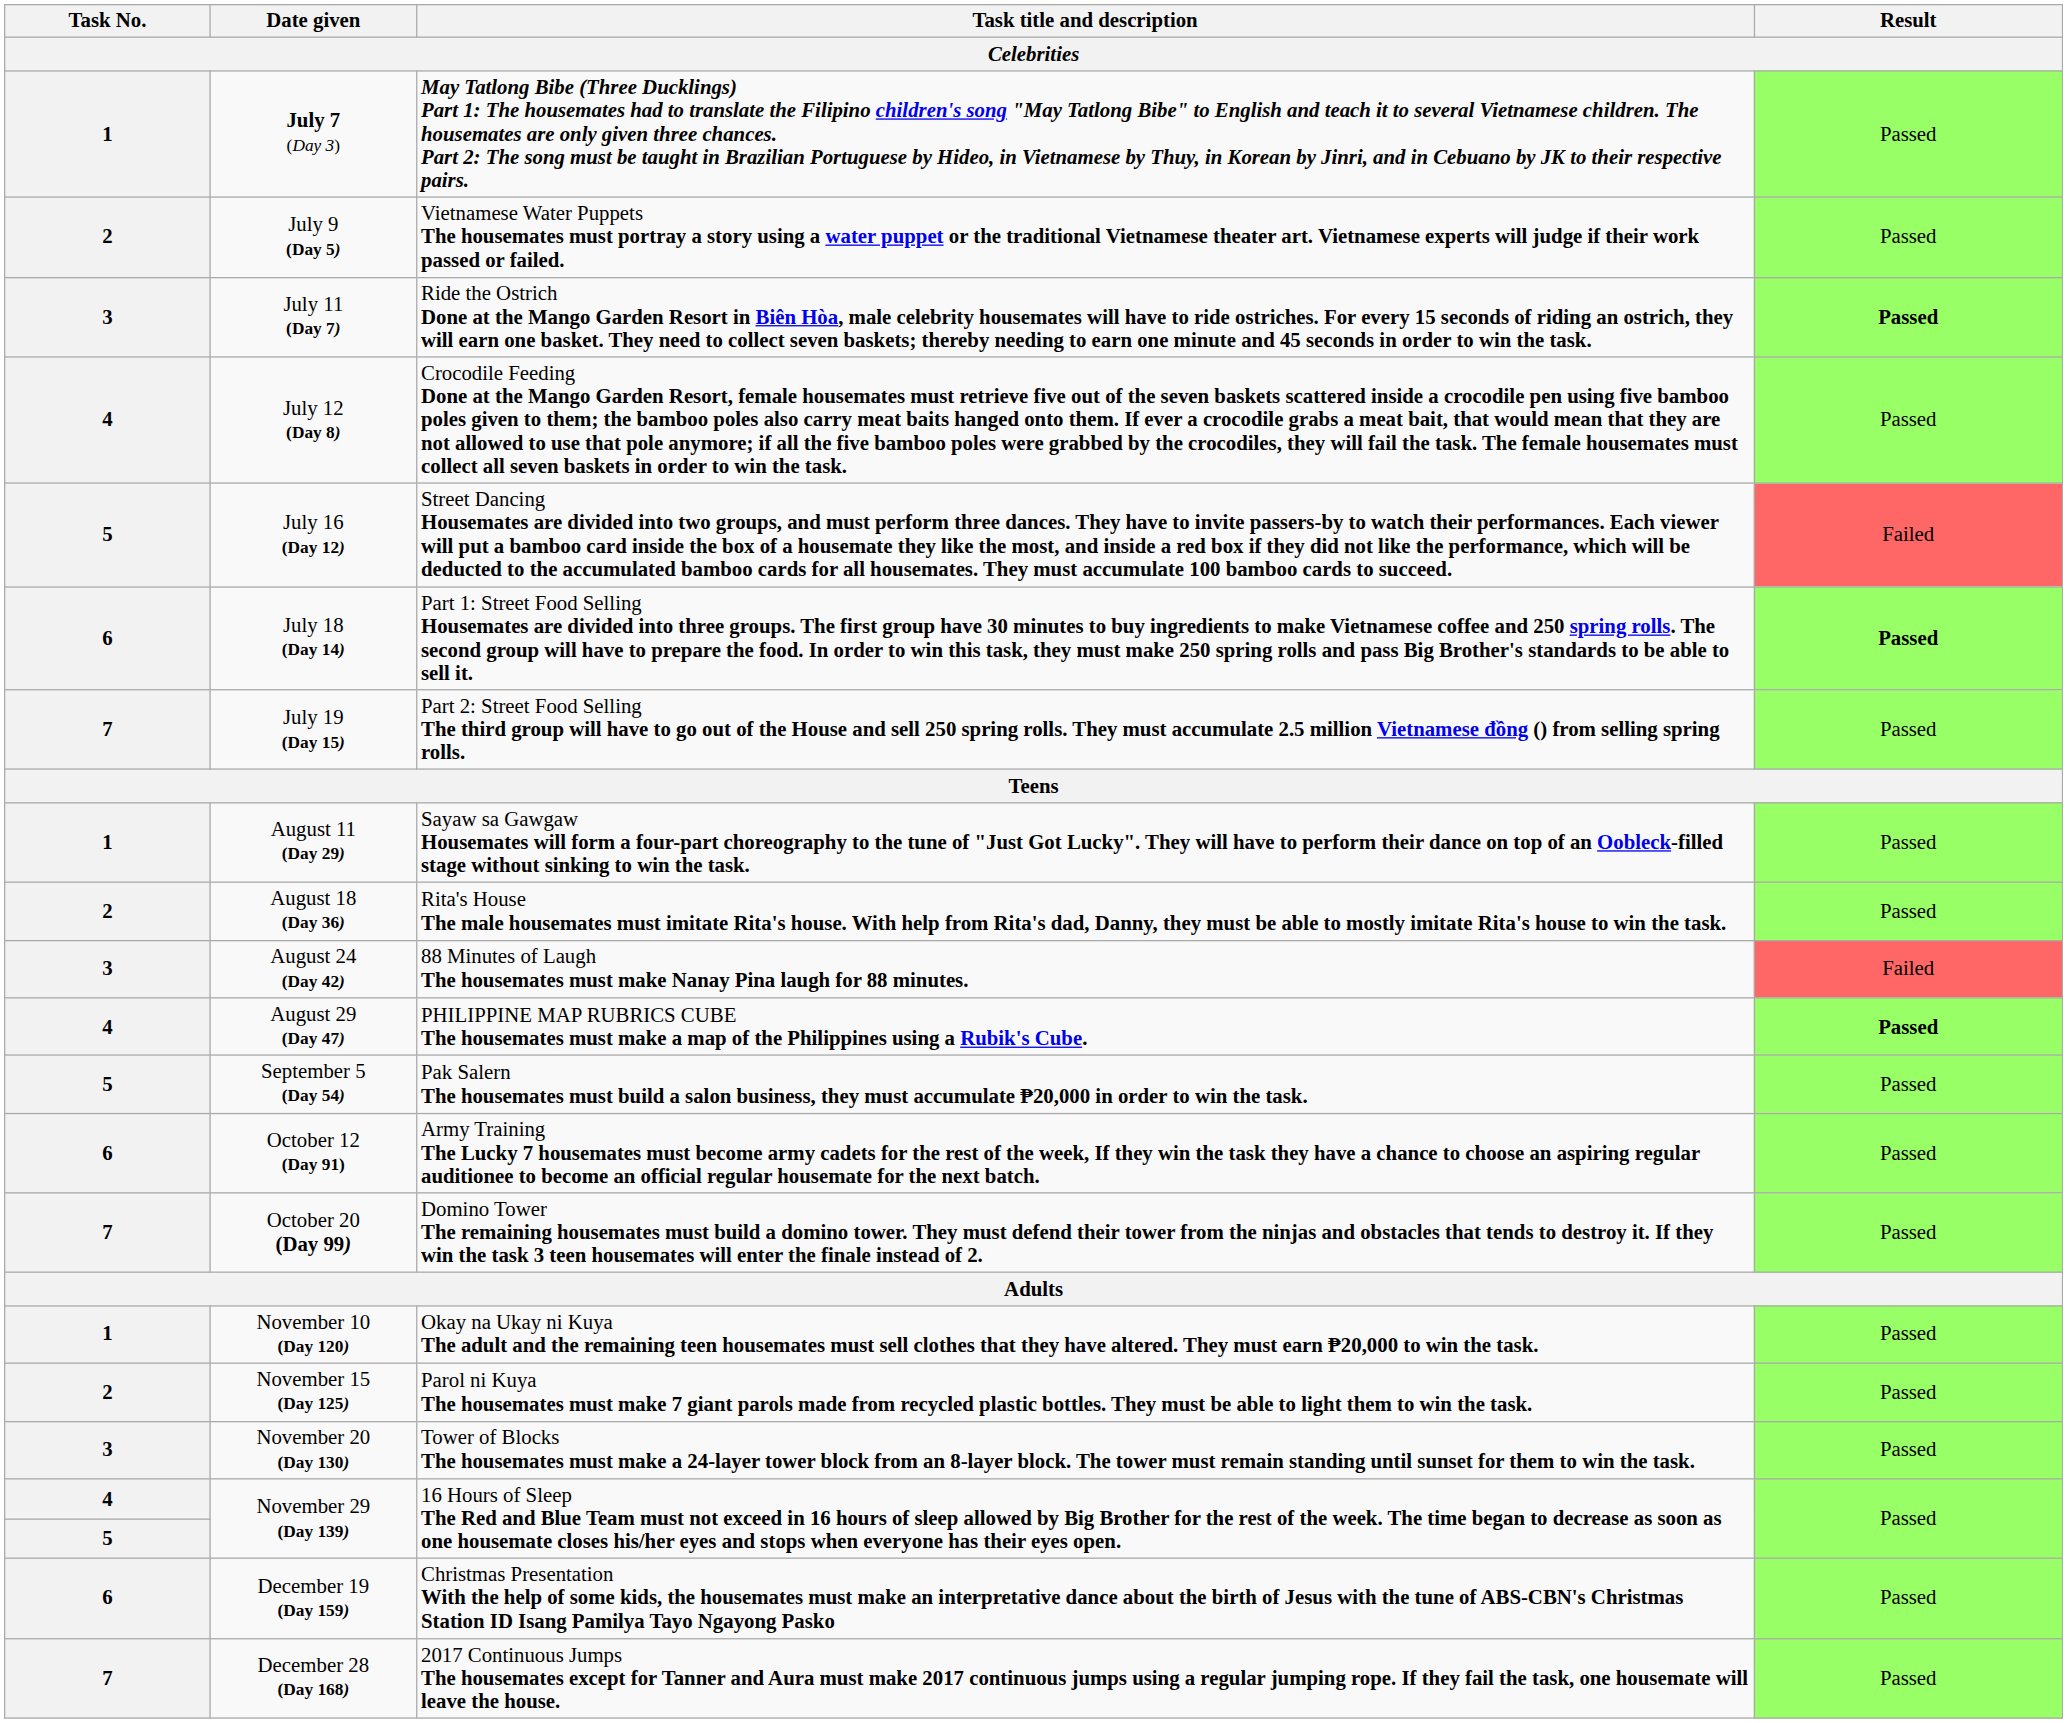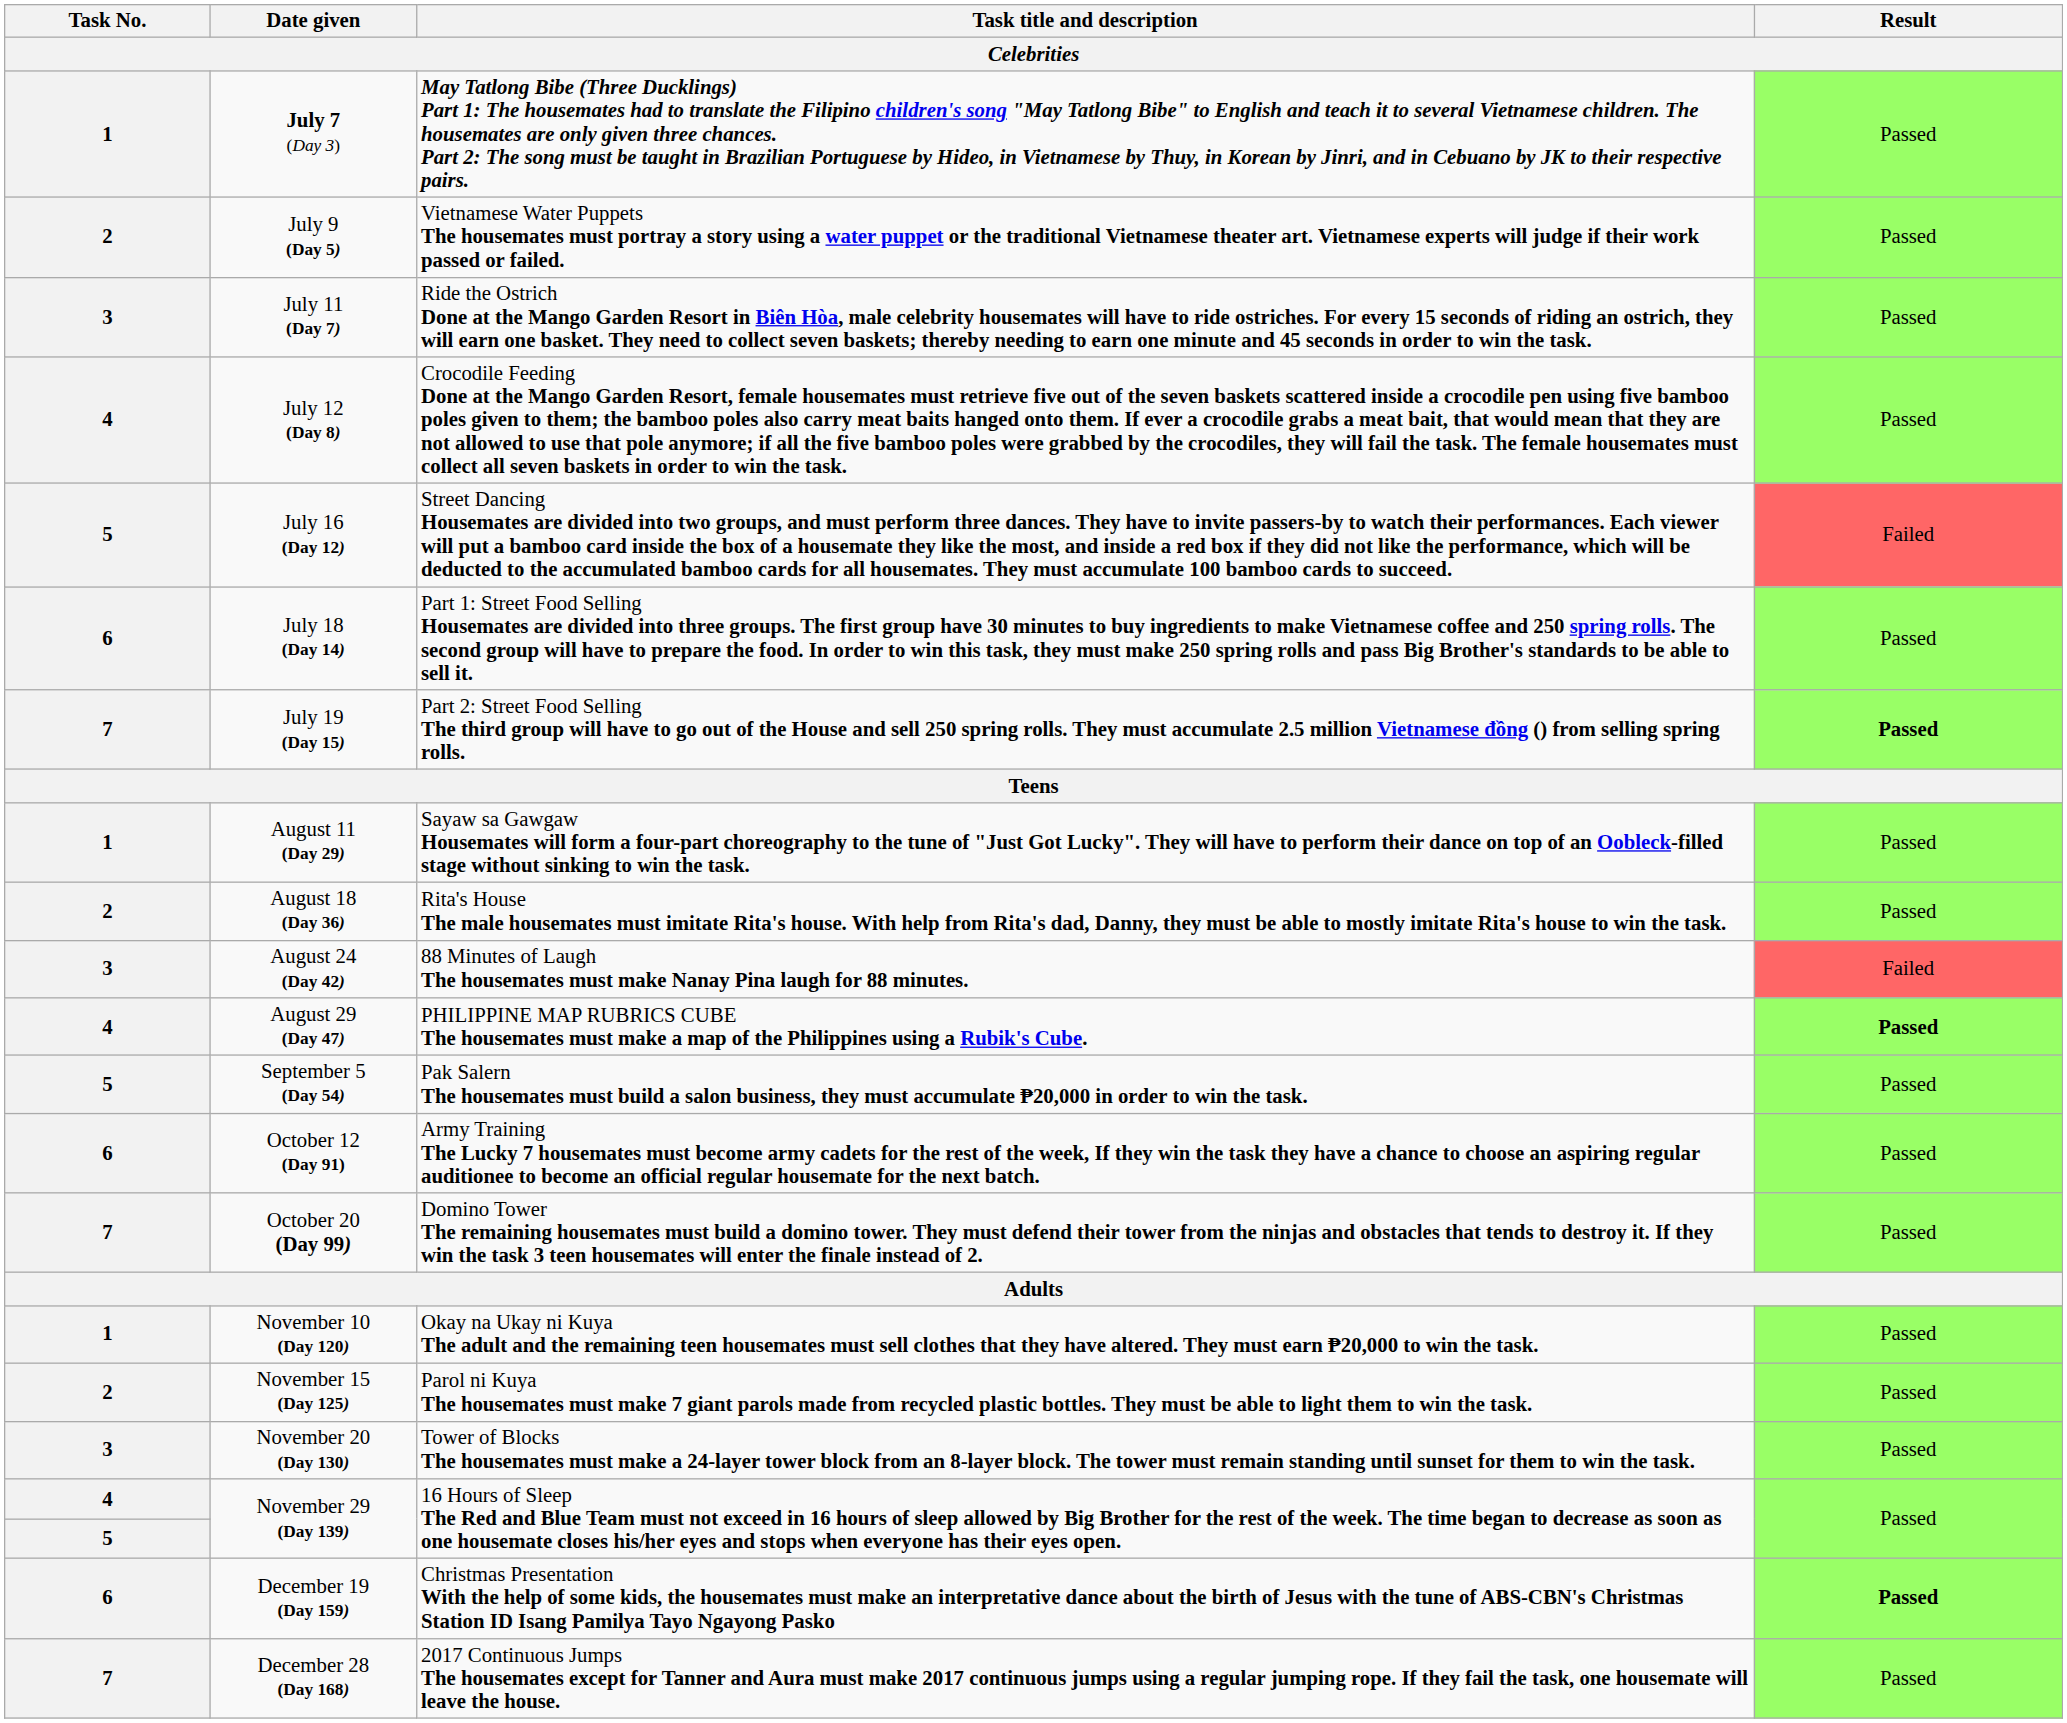(1908, 316) bold -> (1908, 316) normal
(1908, 638) bold -> (1908, 638) normal
(1908, 729) normal -> (1908, 729) bold
(1908, 1598) normal -> (1908, 1598) bold
